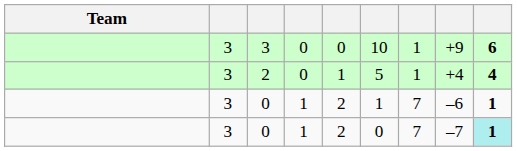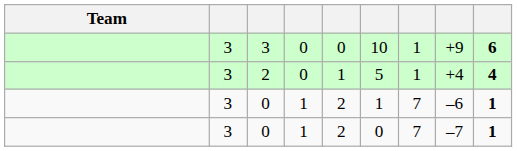(492, 132) paleturquoise background -> (492, 132) no background
